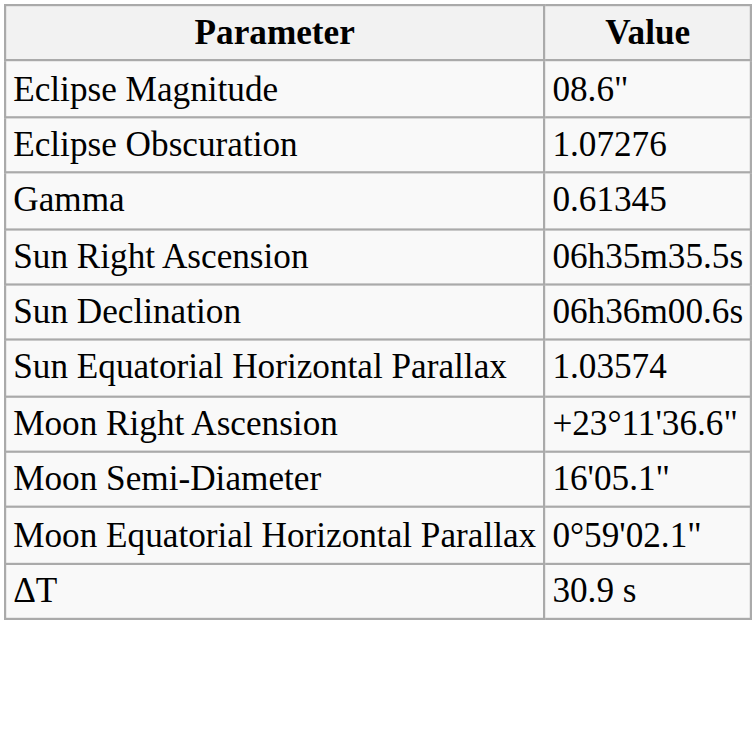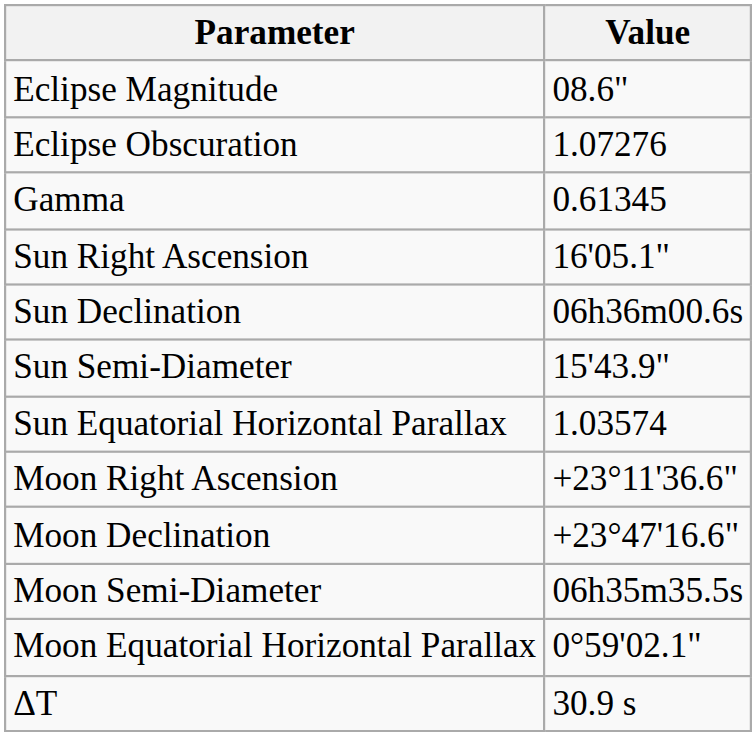(648, 255) 06h35m35.5s -> (611, 255) 16'05.1"
+ row: (153, 367)
+ row: (142, 534)
(611, 479) 16'05.1" -> (648, 590) 06h35m35.5s
